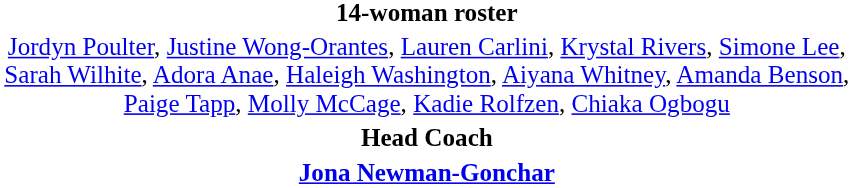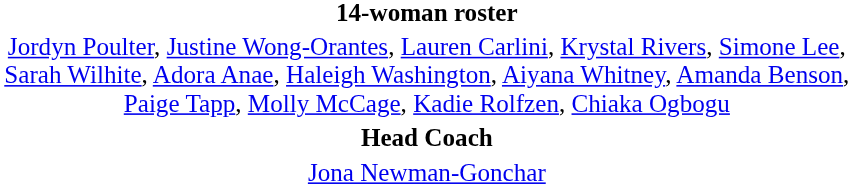(427, 172) bold -> (427, 172) normal
